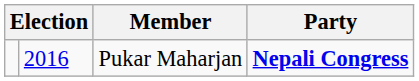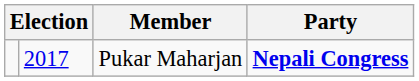(46, 57) 2016 -> (46, 57) 2017
